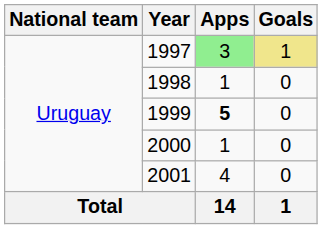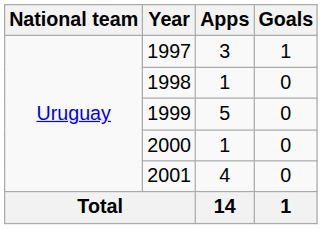(225, 51) lightgreen background -> (225, 51) no background
(286, 51) khaki background -> (286, 51) no background
(225, 113) bold -> (225, 113) normal
